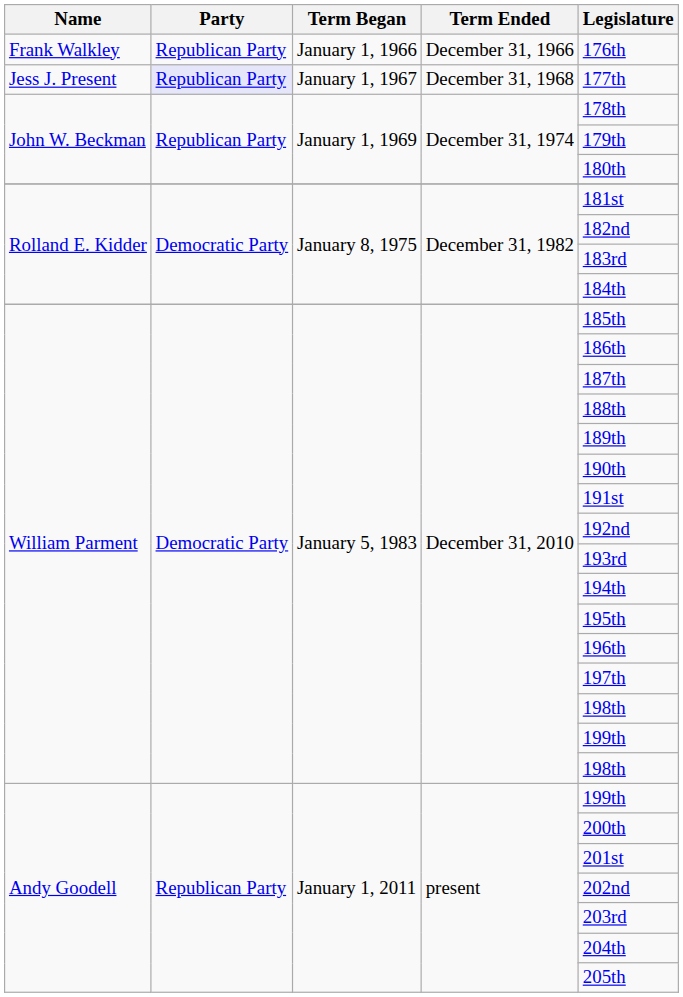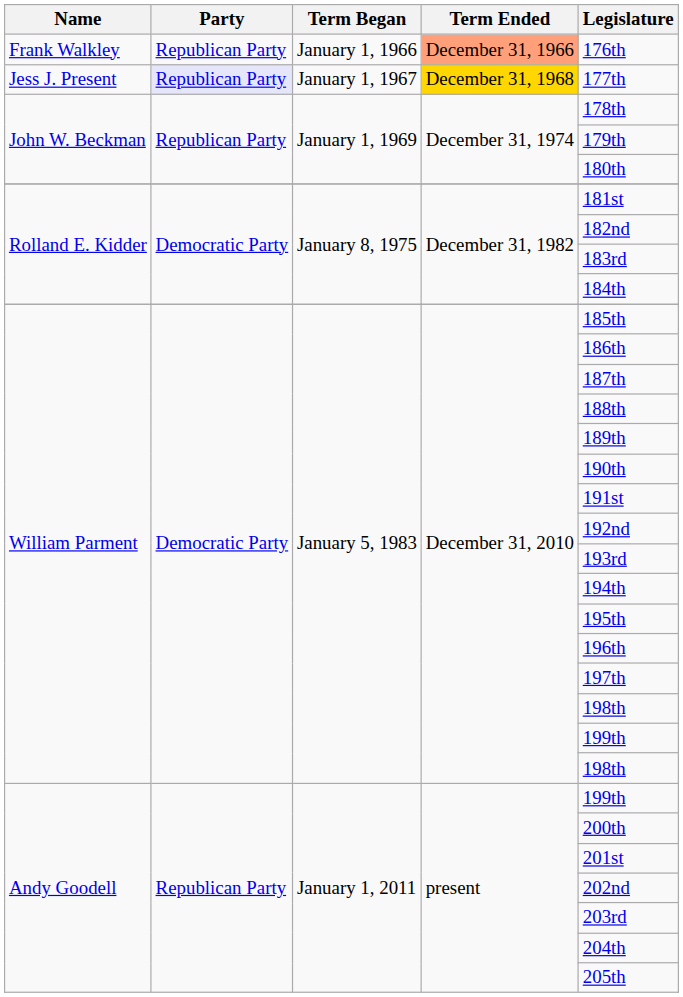(500, 49) no background -> (500, 49) lightsalmon background
(500, 79) no background -> (500, 79) gold background
